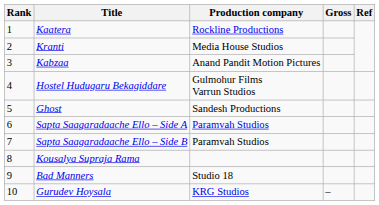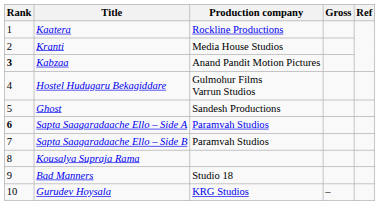(9, 63) normal -> (9, 63) bold
(9, 125) normal -> (9, 125) bold
